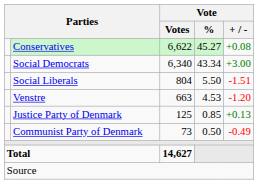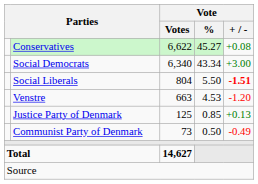(240, 81) normal -> (240, 81) bold
